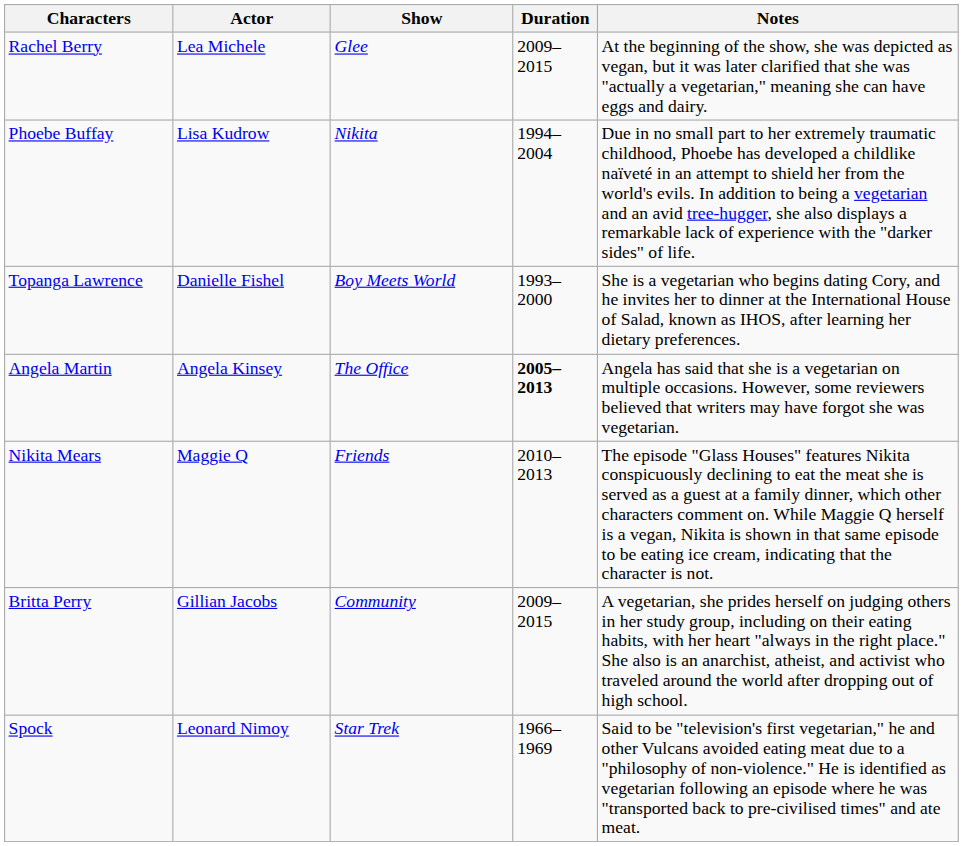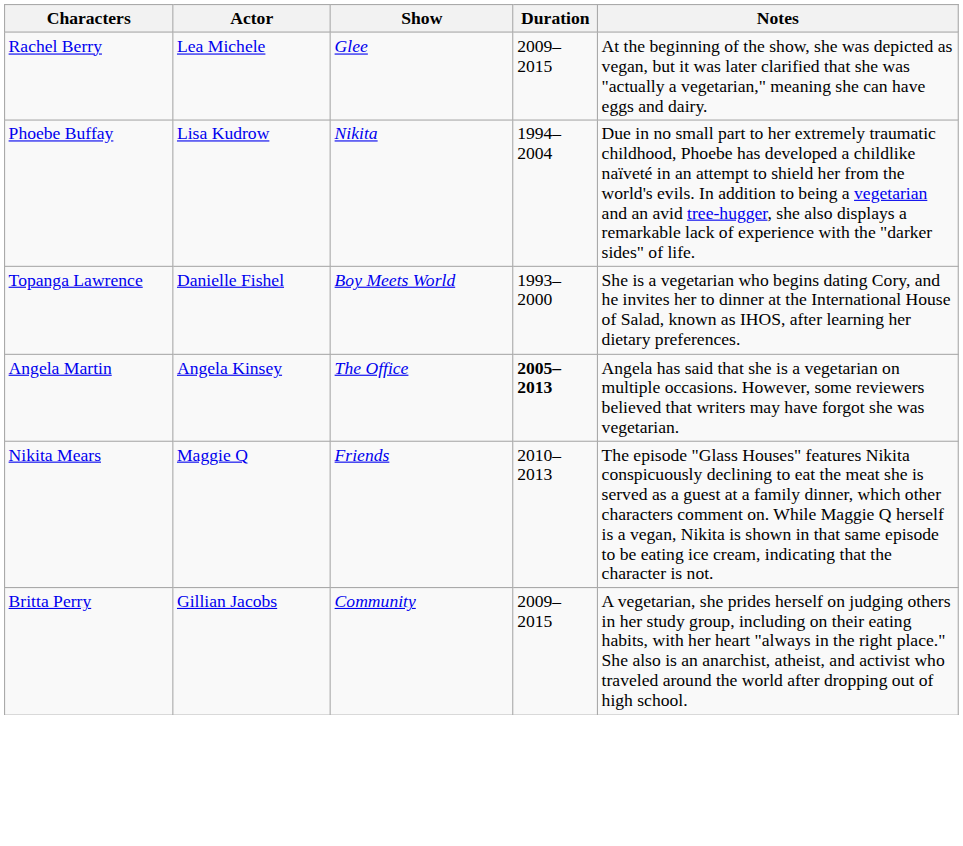- row: (31, 728)
